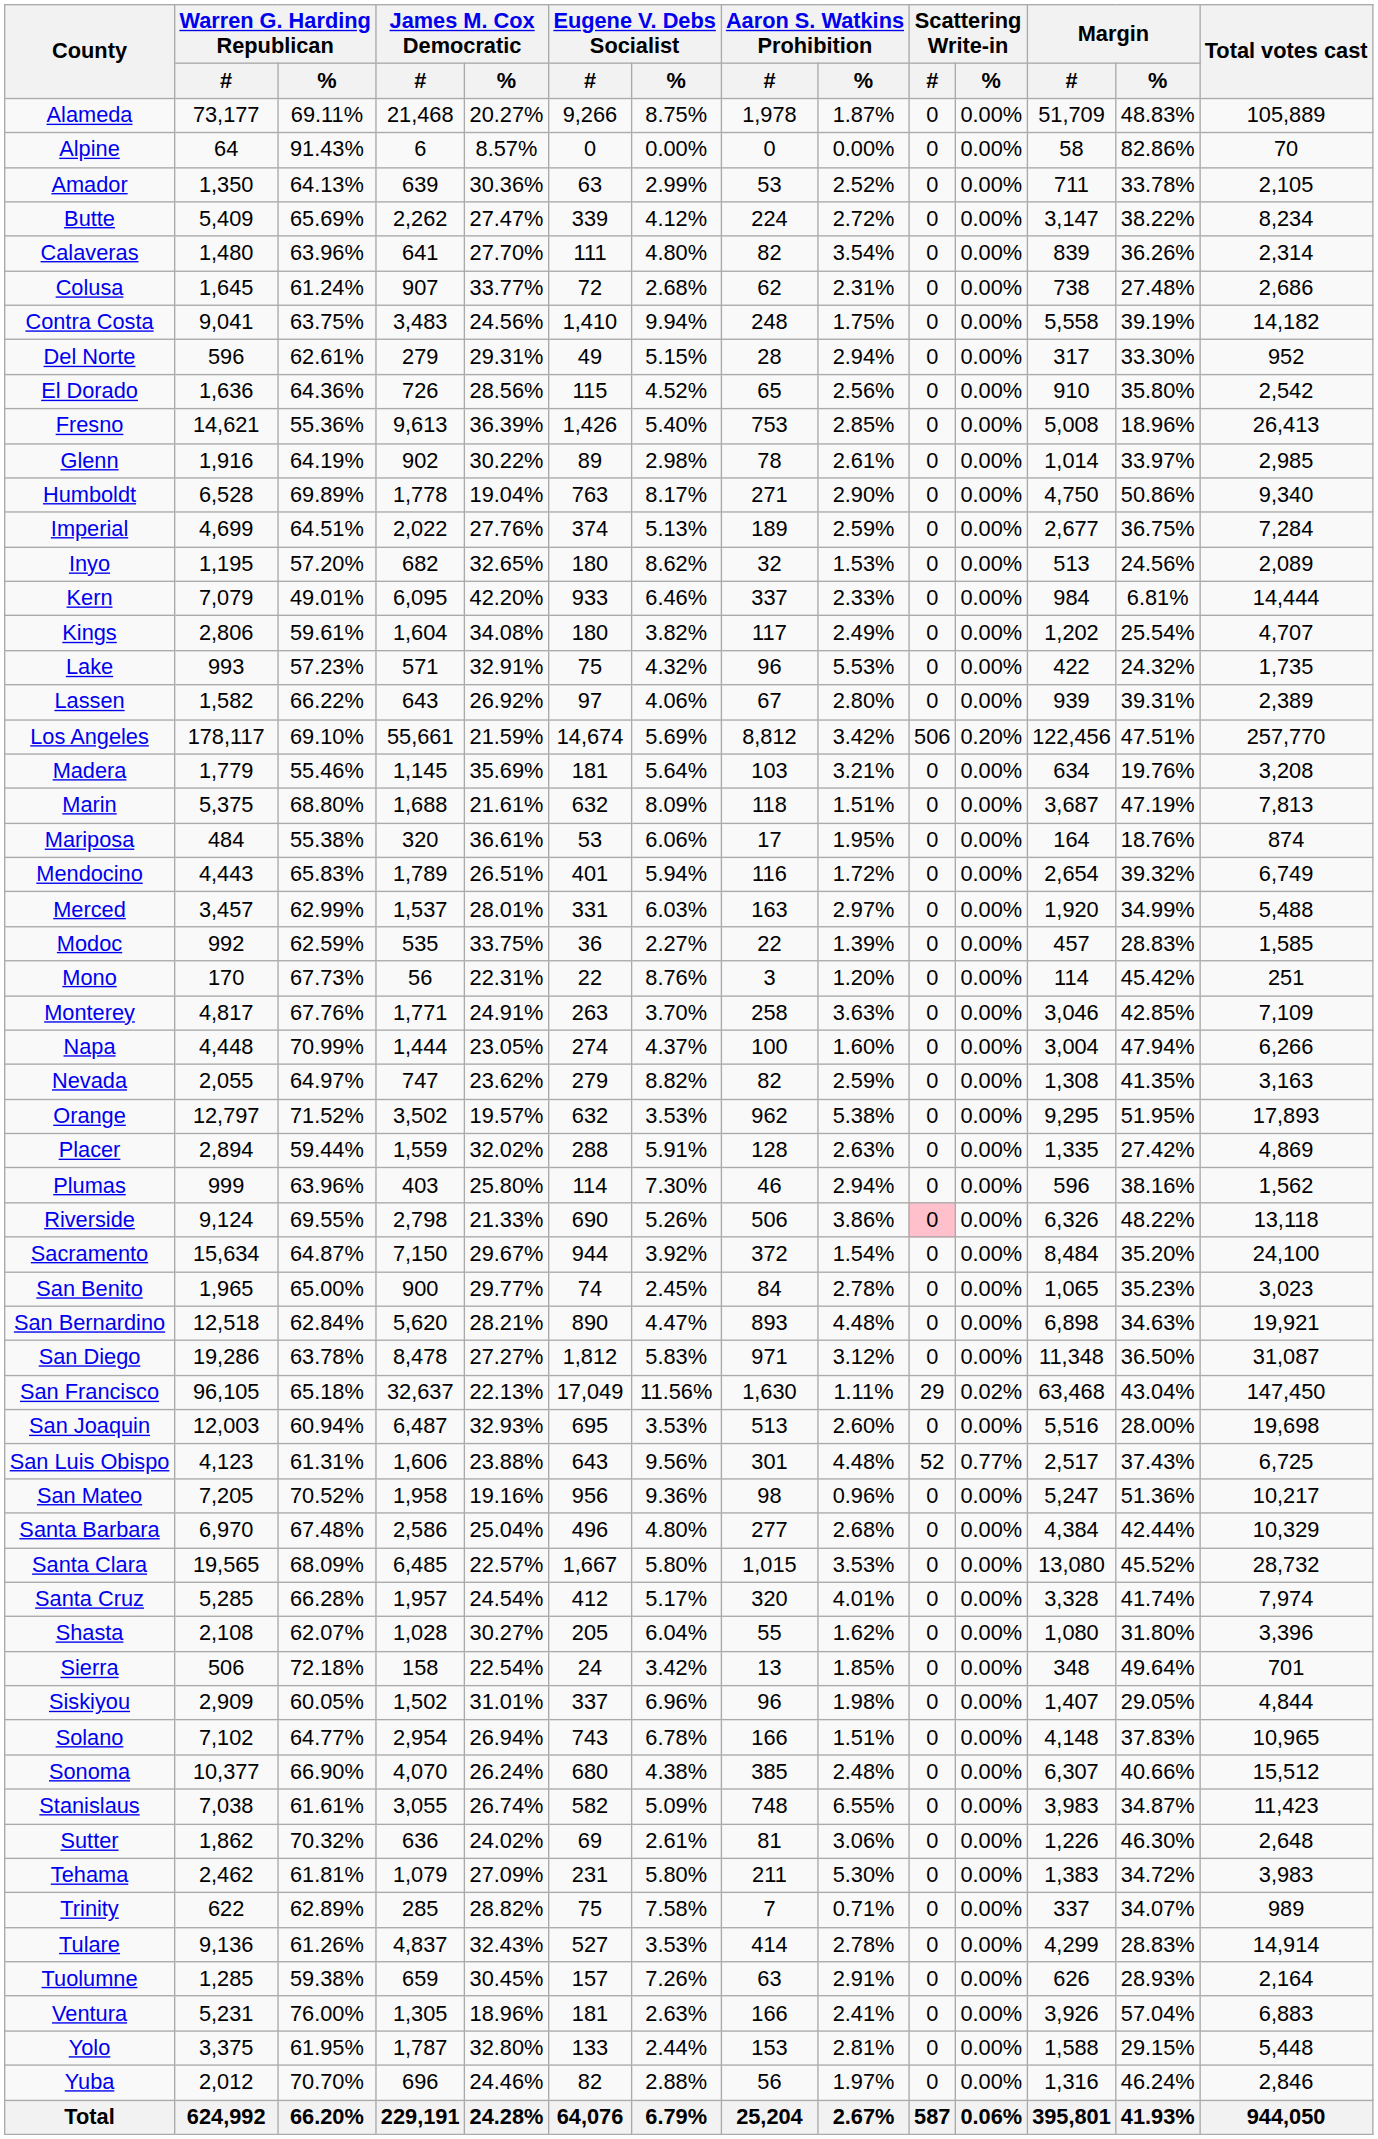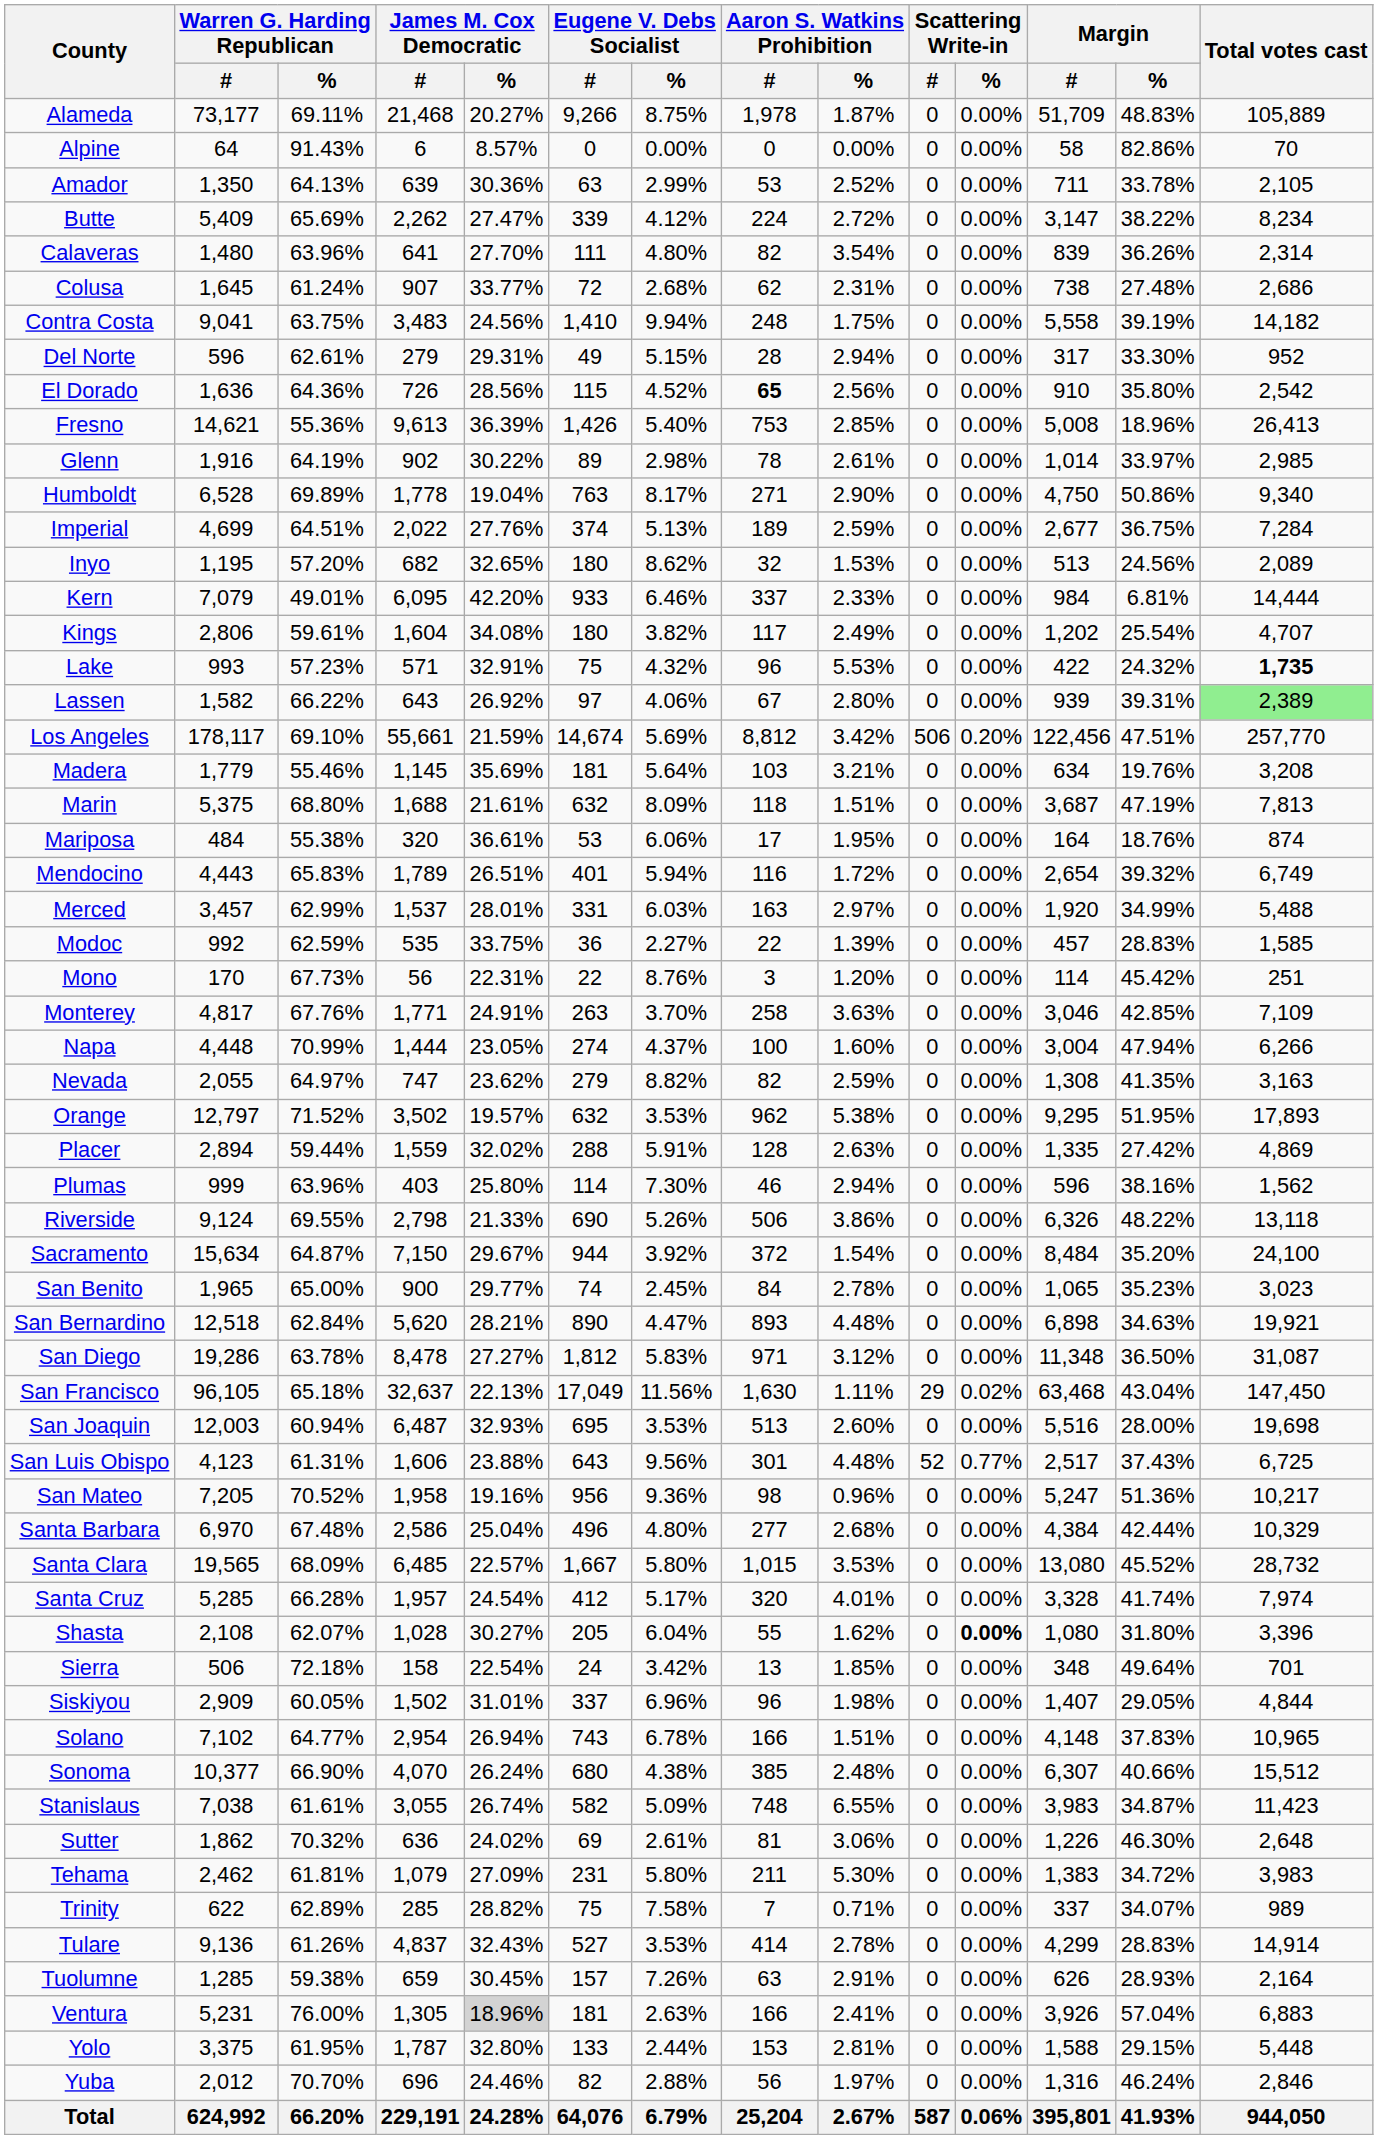(769, 391) normal -> (769, 391) bold
(1286, 667) normal -> (1286, 667) bold
(1286, 701) no background -> (1286, 701) lightgreen background
(932, 1219) pink background -> (932, 1219) no background
(991, 1633) normal -> (991, 1633) bold
(506, 2013) no background -> (506, 2013) lightgrey background
